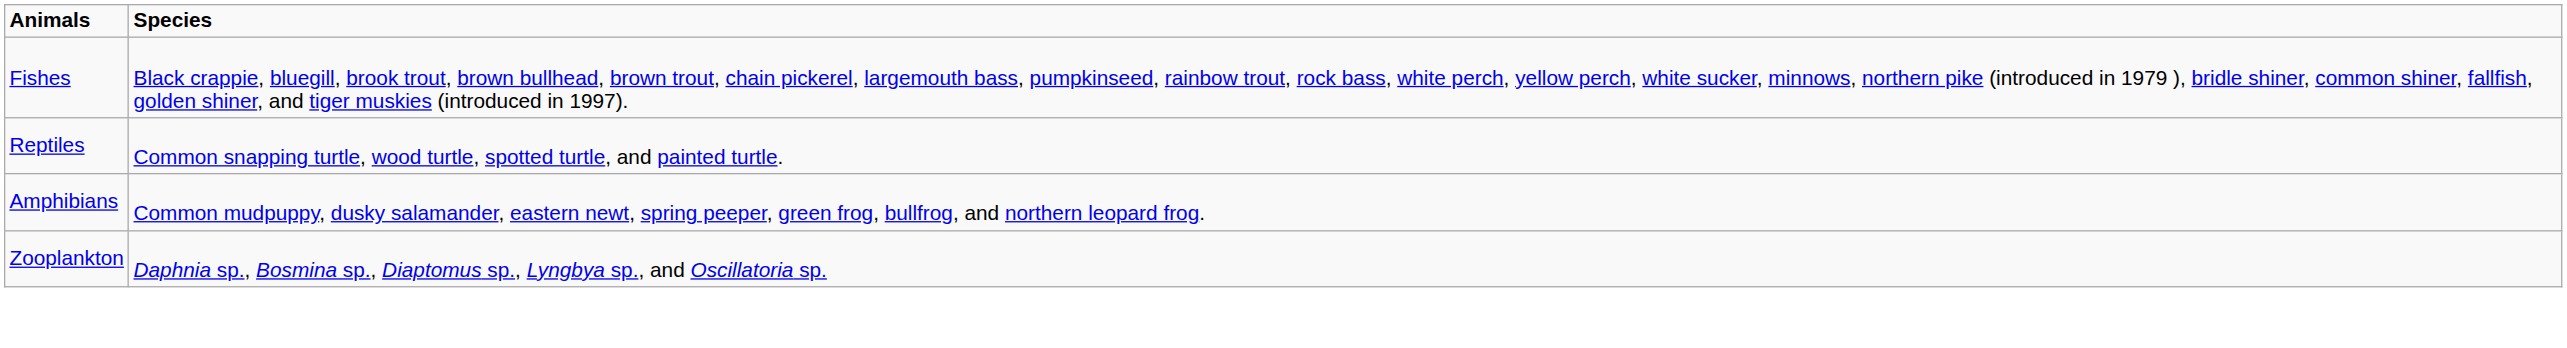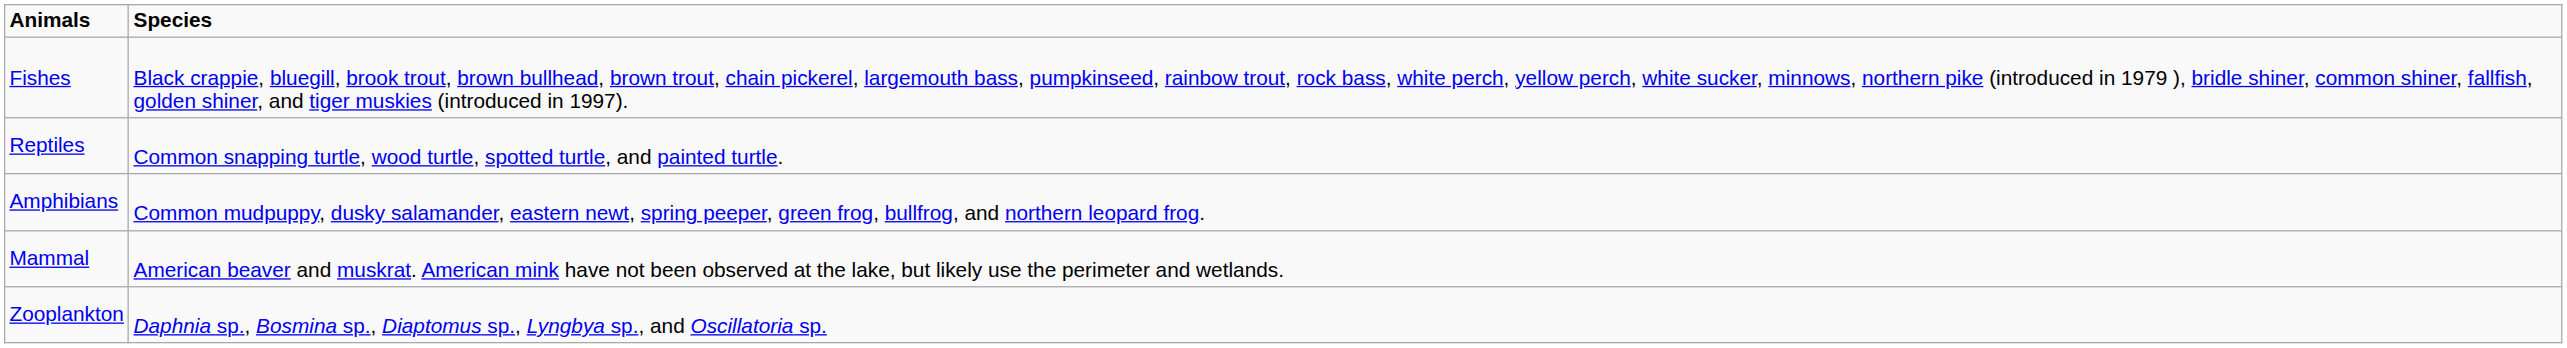+ row: (49, 258)
